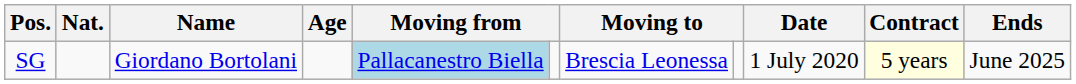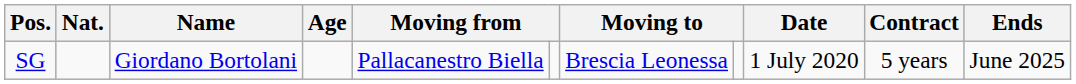(451, 60) lightblue background -> (451, 60) no background
(914, 60) lightyellow background -> (914, 60) no background
